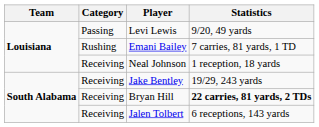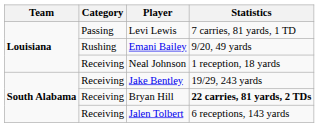(222, 30) 9/20, 49 yards -> (244, 30) 7 carries, 81 yards, 1 TD
(244, 46) 7 carries, 81 yards, 1 TD -> (222, 46) 9/20, 49 yards
